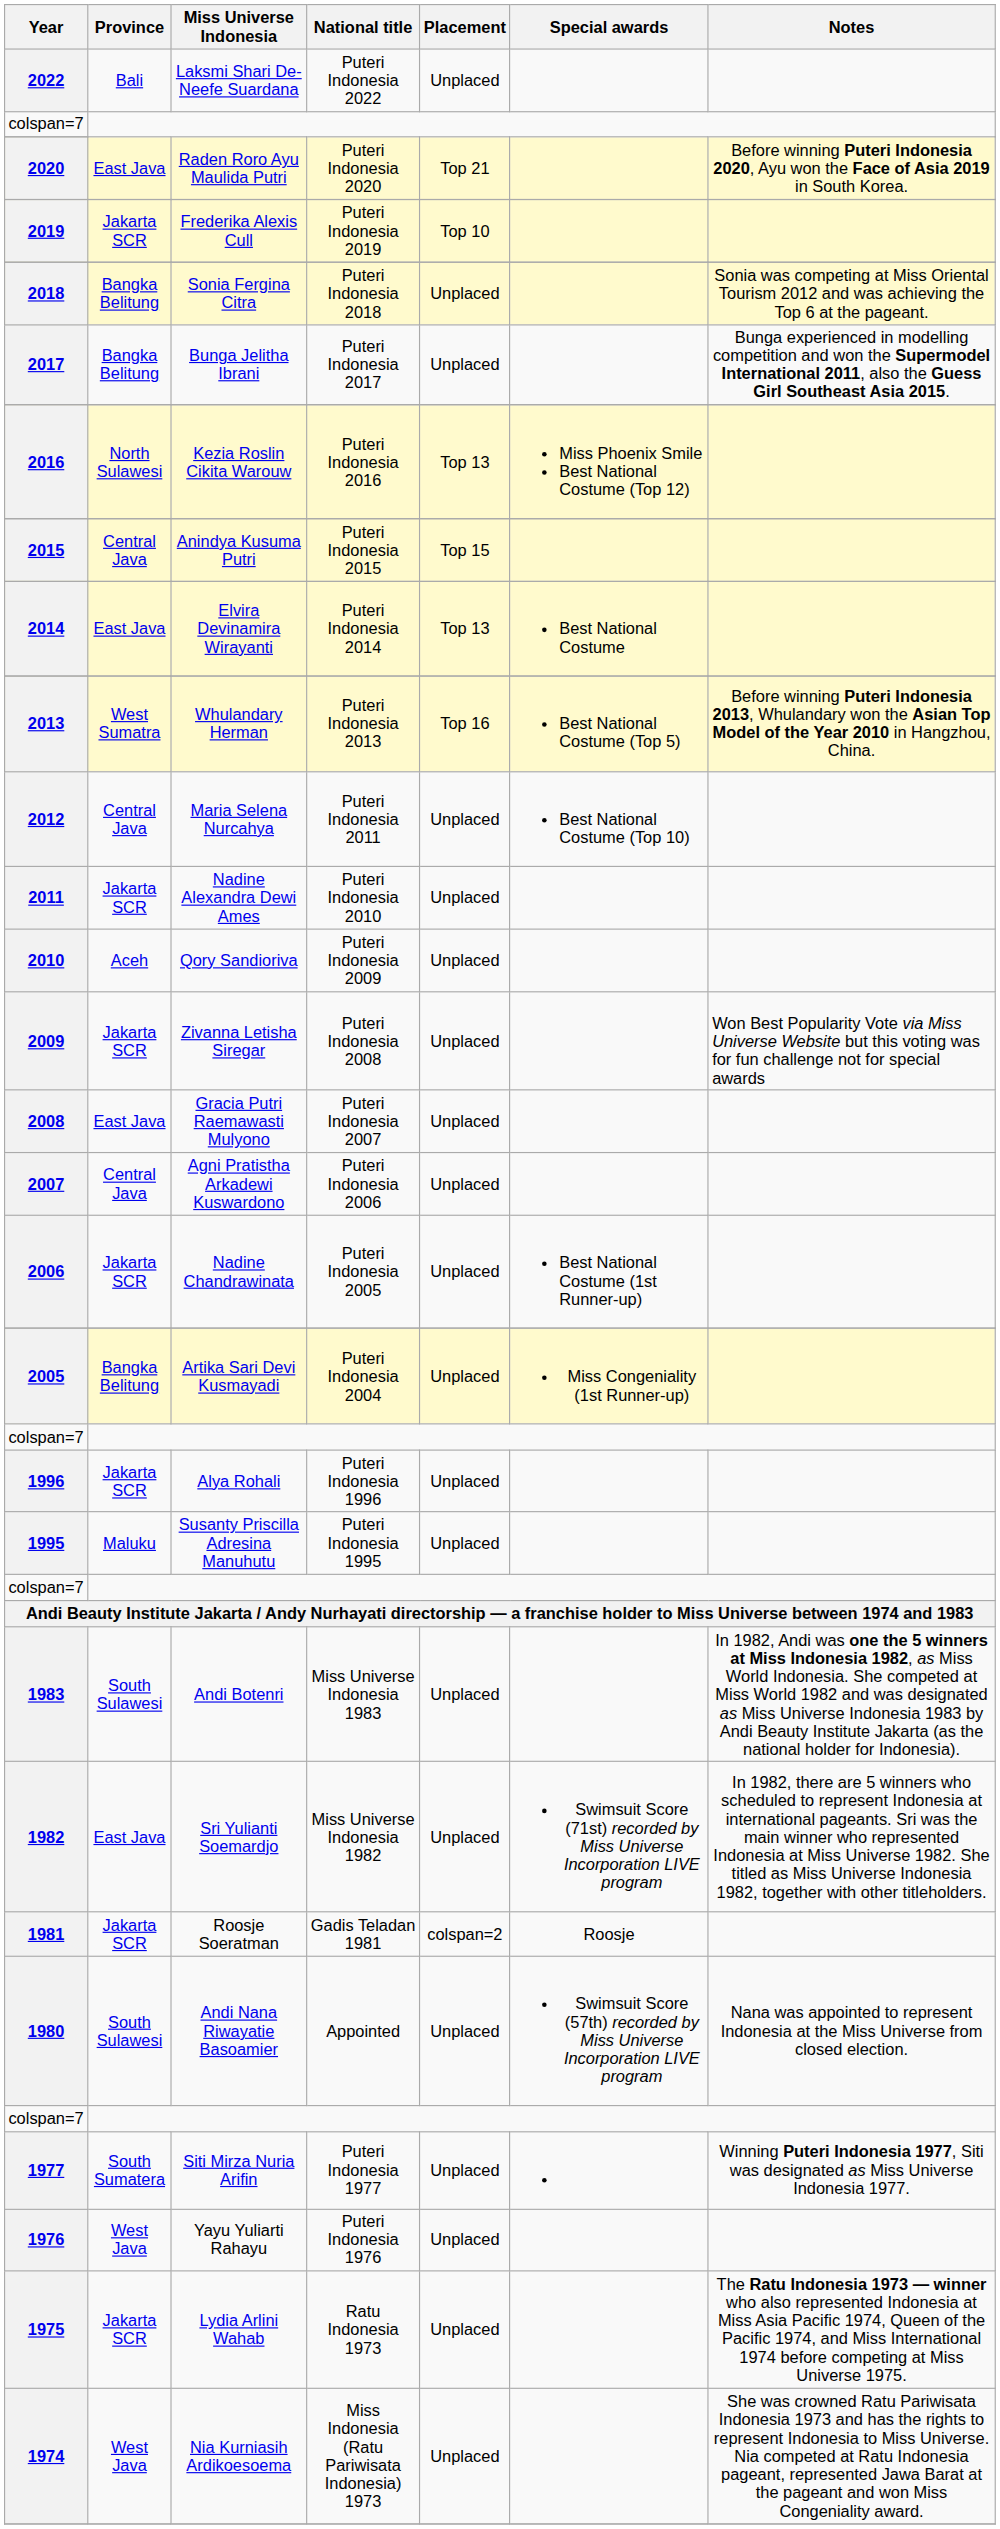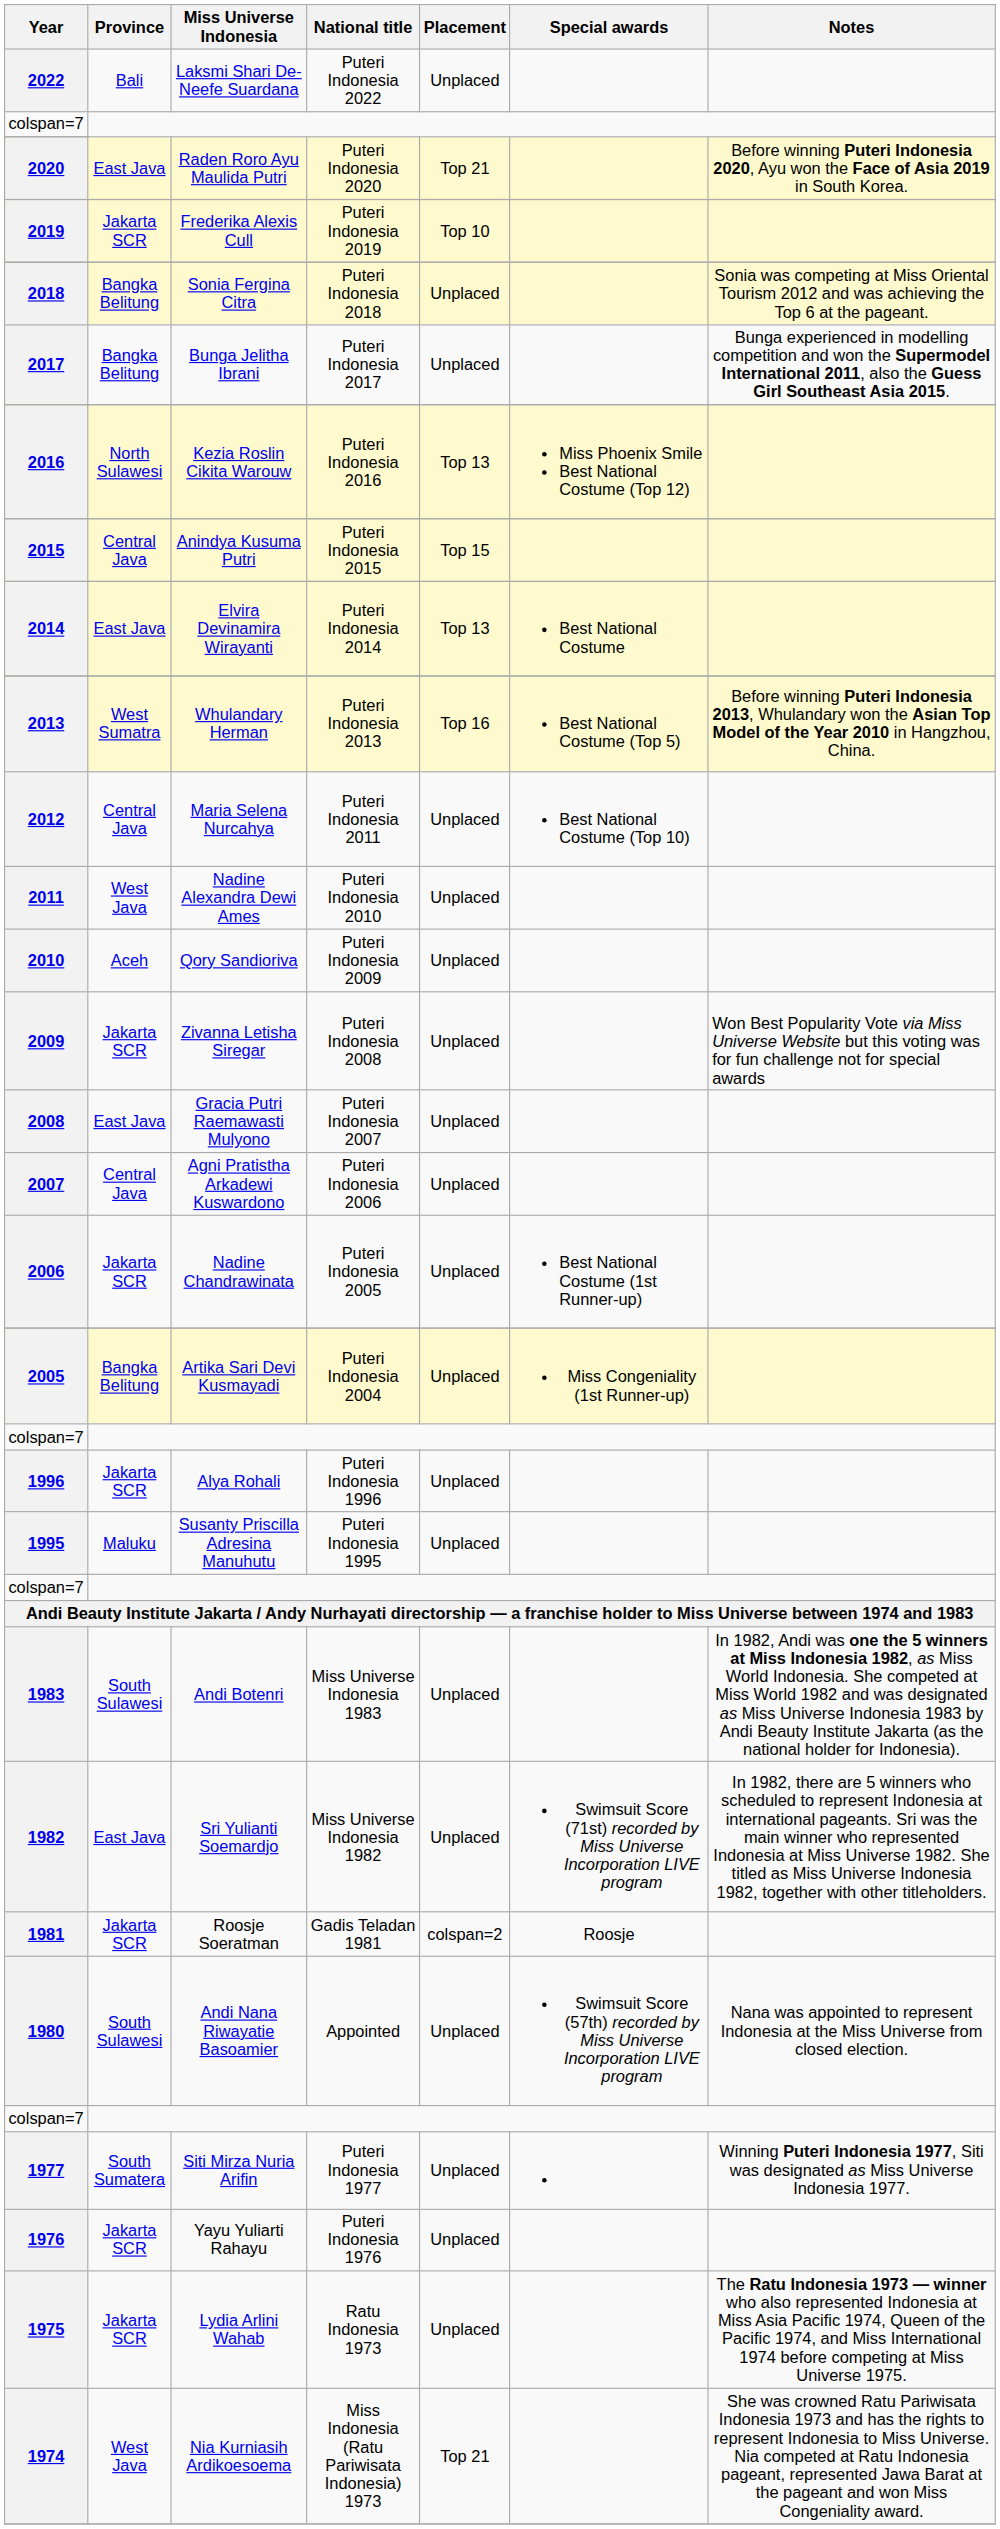(129, 898) Jakarta SCR -> (129, 898) West Java
(129, 2240) West Java -> (129, 2240) Jakarta SCR
(465, 2456) Unplaced -> (465, 2456) Top 21
